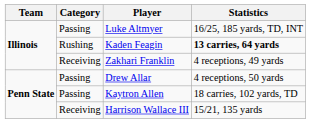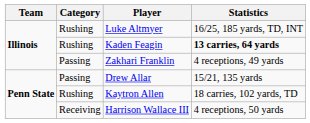(75, 29) Passing -> (76, 29) Rushing
(80, 61) Receiving -> (75, 61) Passing
(239, 77) 4 receptions, 50 yards -> (228, 77) 15/21, 135 yards
(75, 94) Passing -> (76, 94) Rushing
(228, 110) 15/21, 135 yards -> (239, 110) 4 receptions, 50 yards
